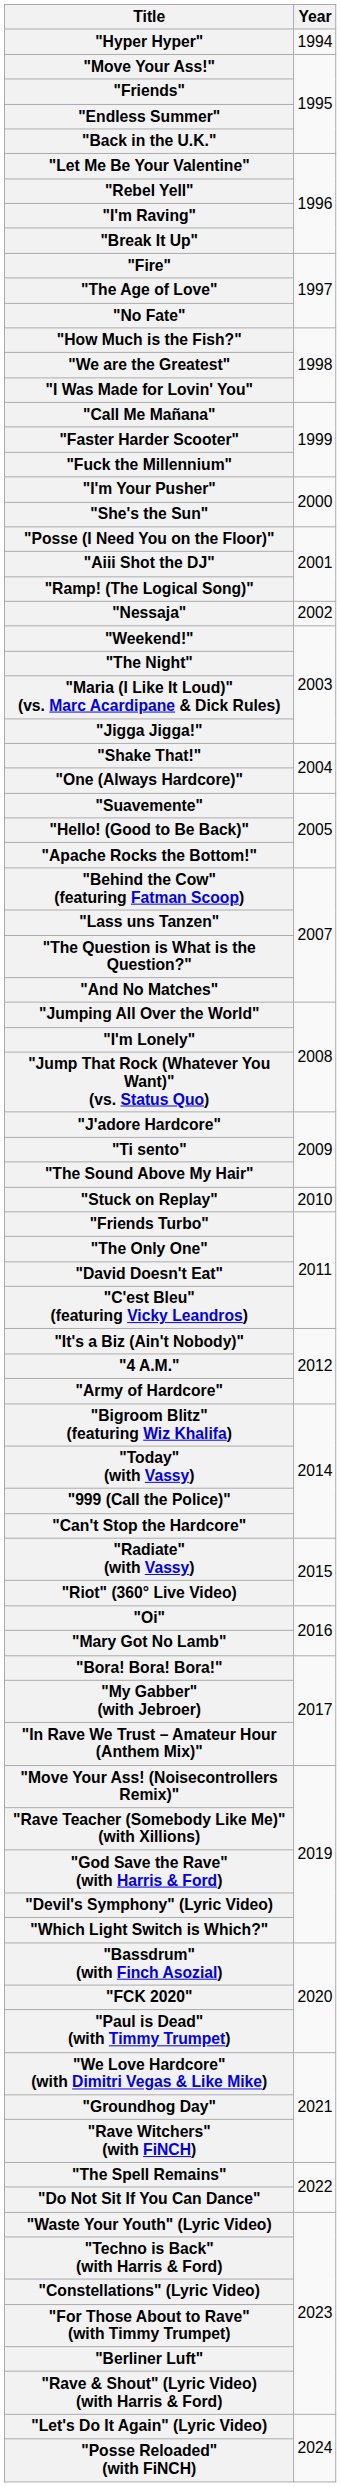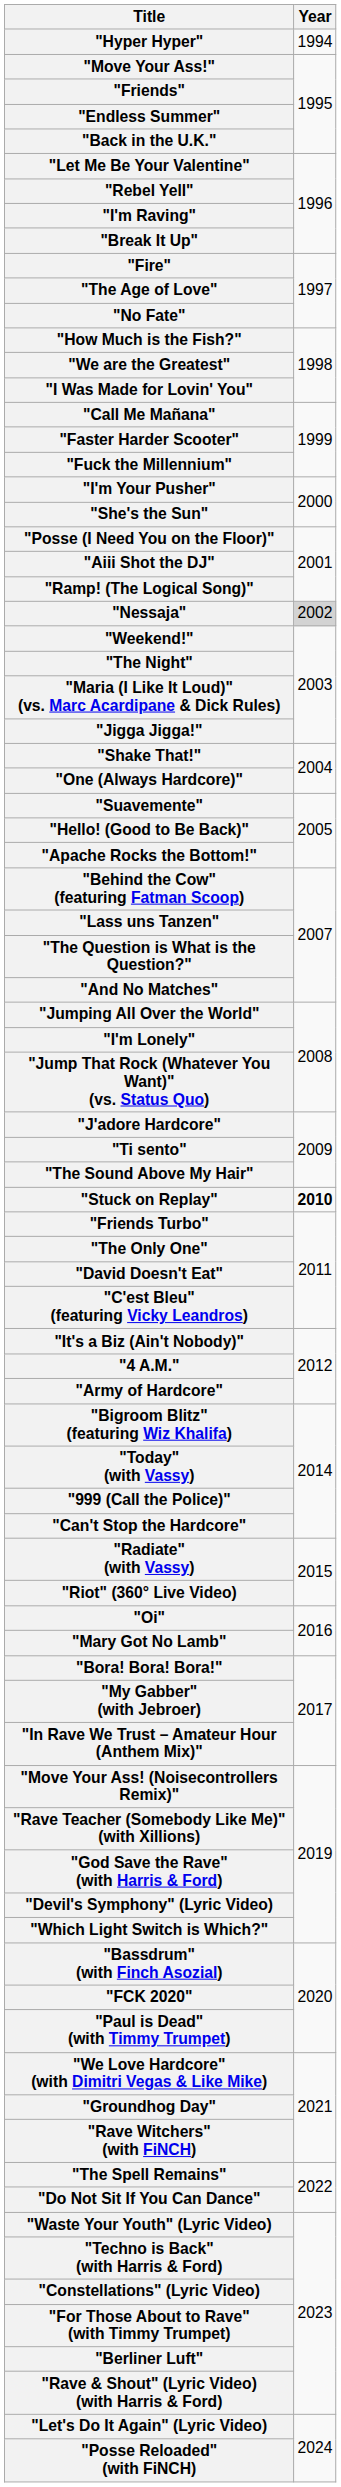(315, 613) no background -> (315, 613) lightgrey background
(315, 1199) normal -> (315, 1199) bold
